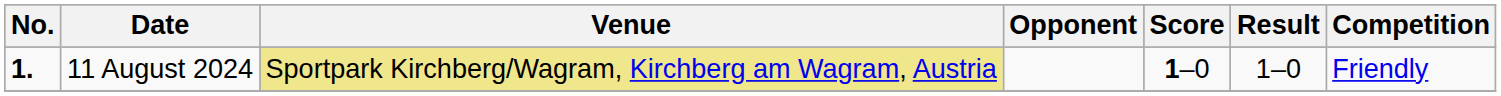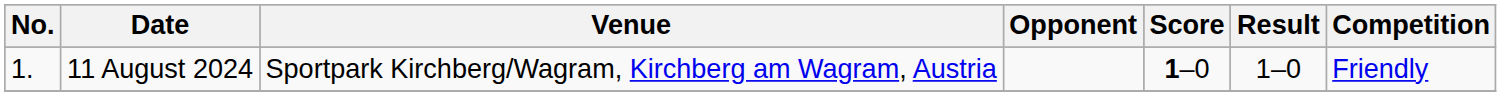(22, 68) bold -> (22, 68) normal
(631, 68) khaki background -> (631, 68) no background
